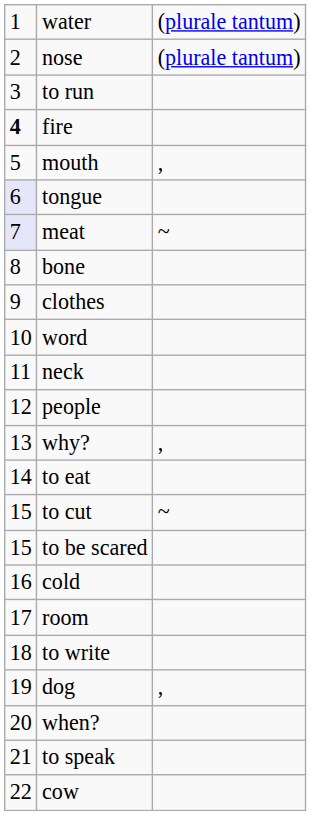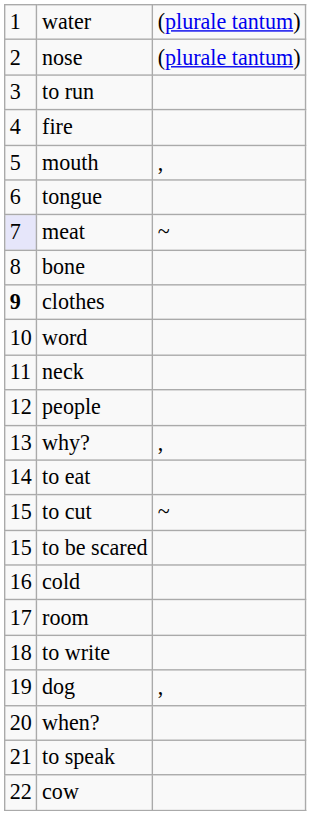(15, 127) bold -> (15, 127) normal
(15, 197) lavender background -> (15, 197) no background
(15, 302) normal -> (15, 302) bold
